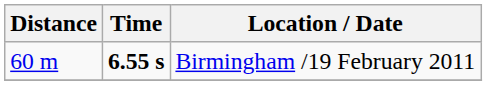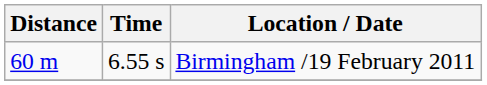(136, 60) bold -> (136, 60) normal
